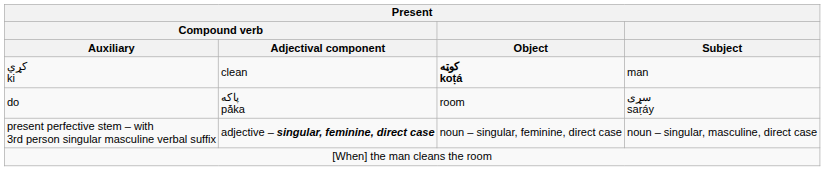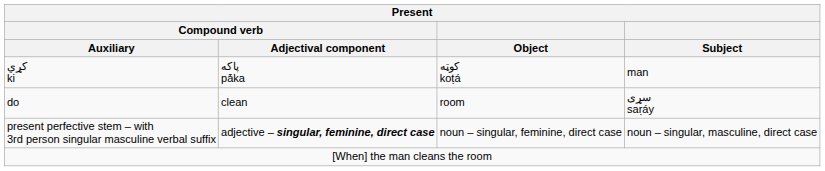(234, 72) clean -> (233, 72) پاکه pā́ka
(451, 72) bold -> (450, 72) normal
(233, 103) پاکه pā́ka -> (234, 102) clean
